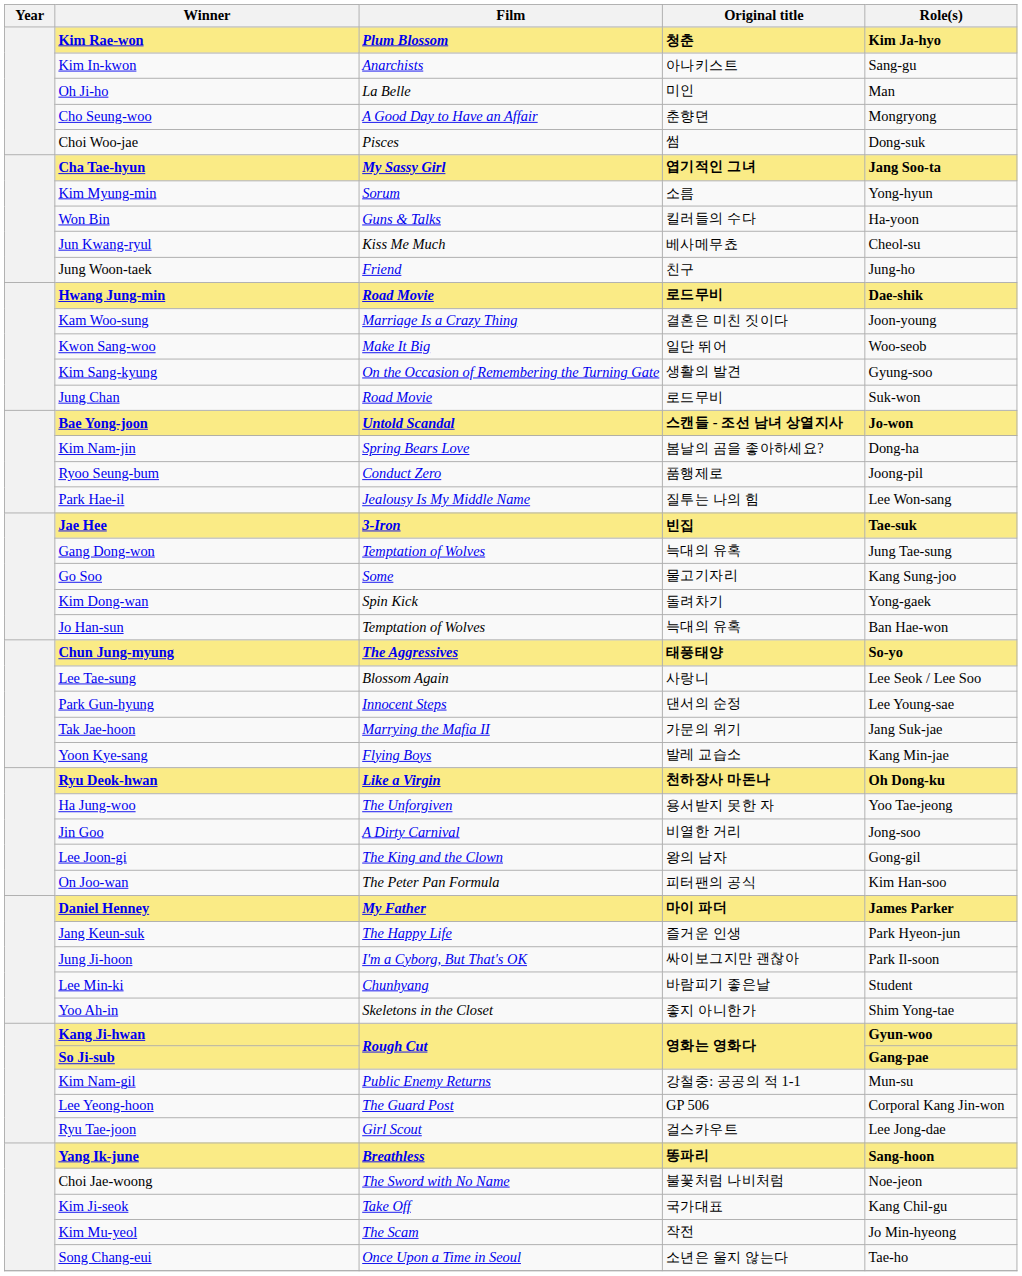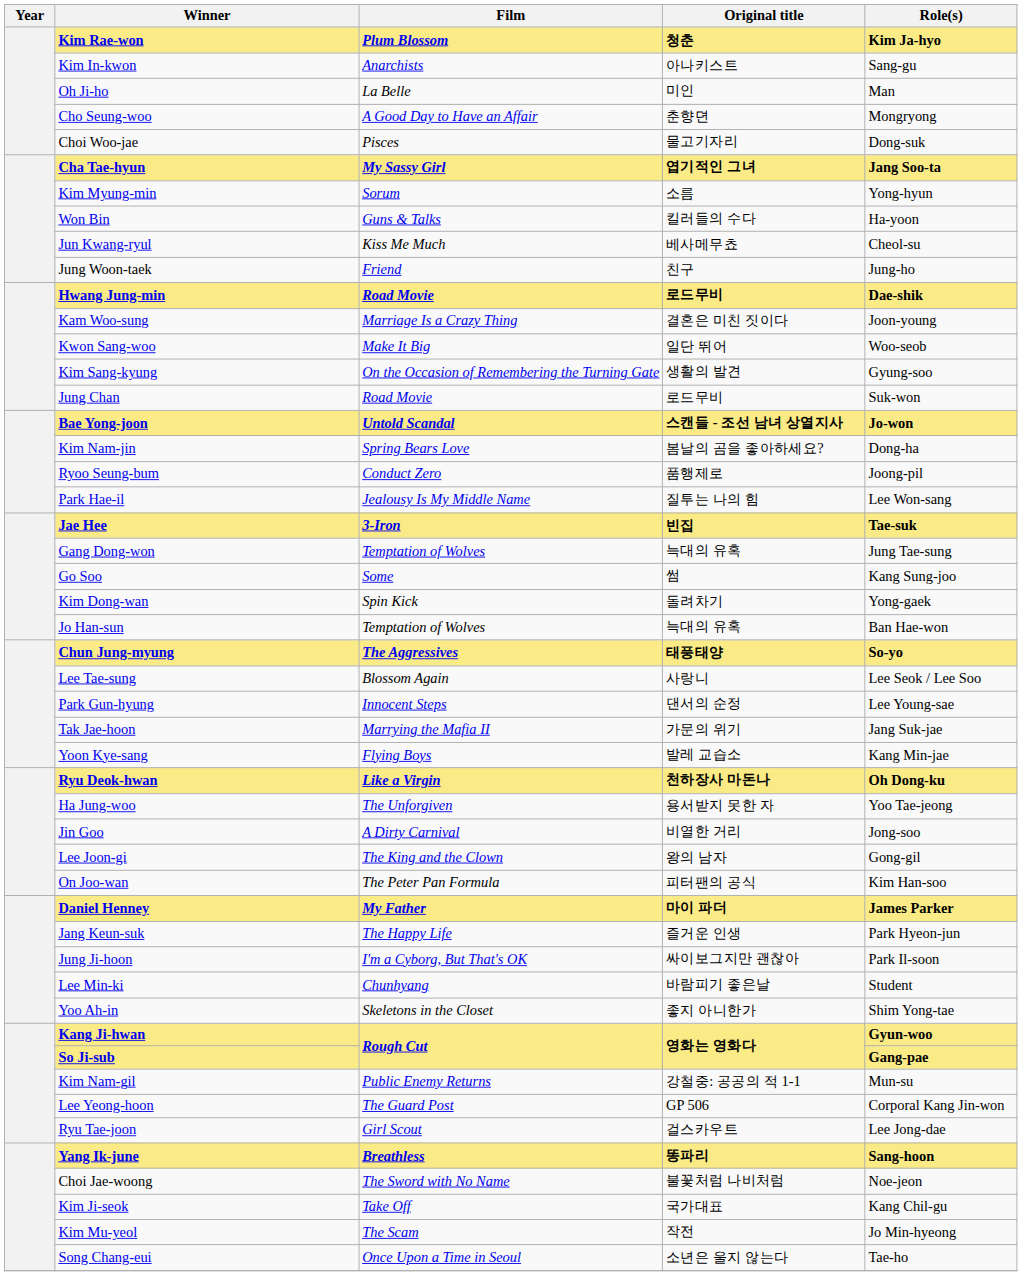(673, 141) 썸 -> (702, 141) 물고기자리
(702, 575) 물고기자리 -> (673, 575) 썸
